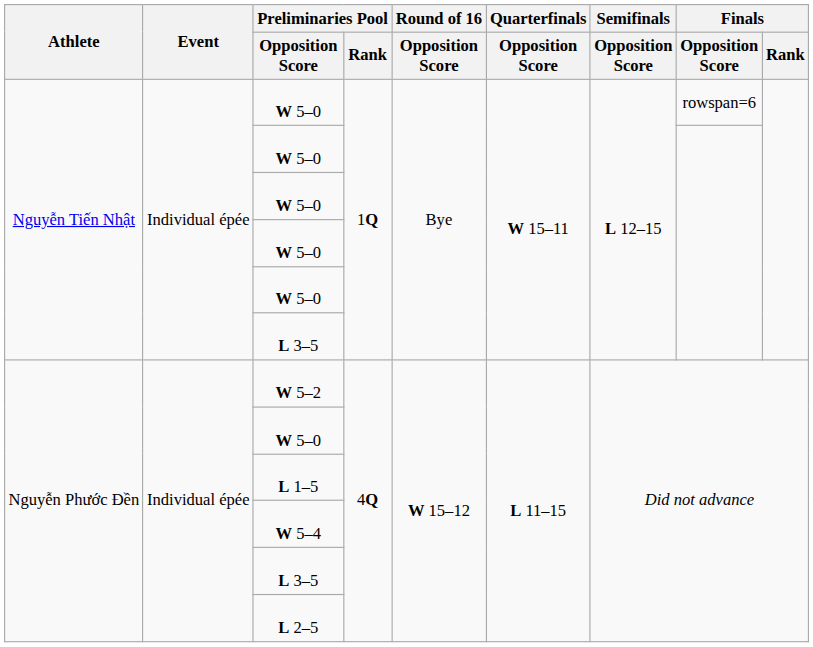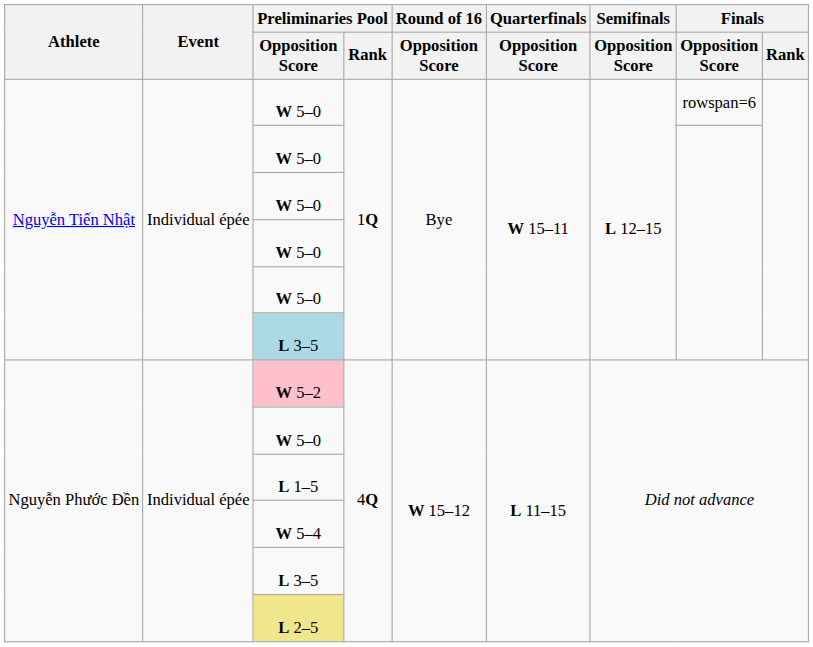(298, 346) no background -> (298, 346) lightblue background
(298, 393) no background -> (298, 393) pink background
(298, 627) no background -> (298, 627) khaki background
